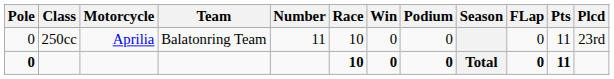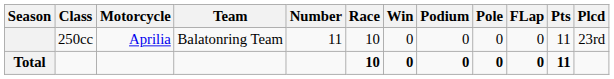columns swapped: (481, 16) <-> (21, 16)
